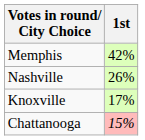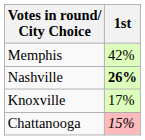(121, 77) normal -> (122, 77) bold
